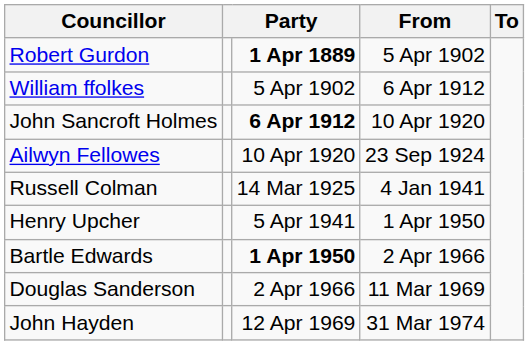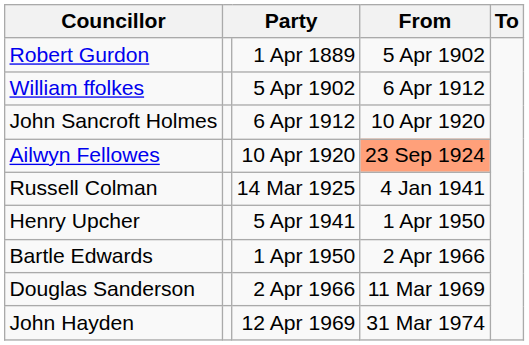(302, 54) bold -> (304, 54) normal
(302, 121) bold -> (304, 121) normal
(425, 155) no background -> (425, 155) lightsalmon background
(302, 255) bold -> (304, 255) normal
